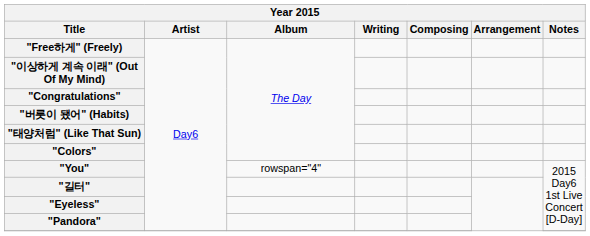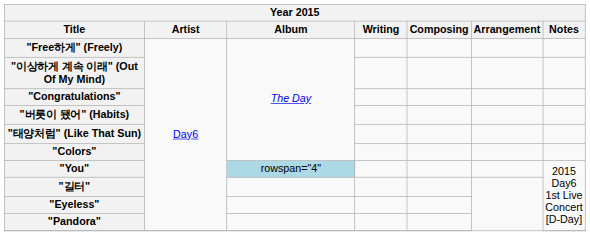(291, 169) no background -> (291, 169) lightblue background
